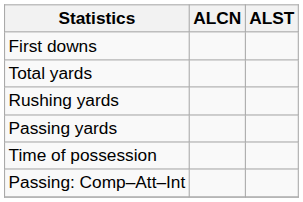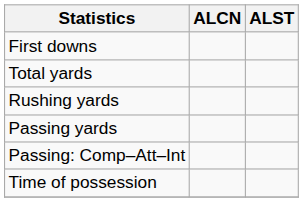rows swapped: (97, 182) <-> (83, 155)
